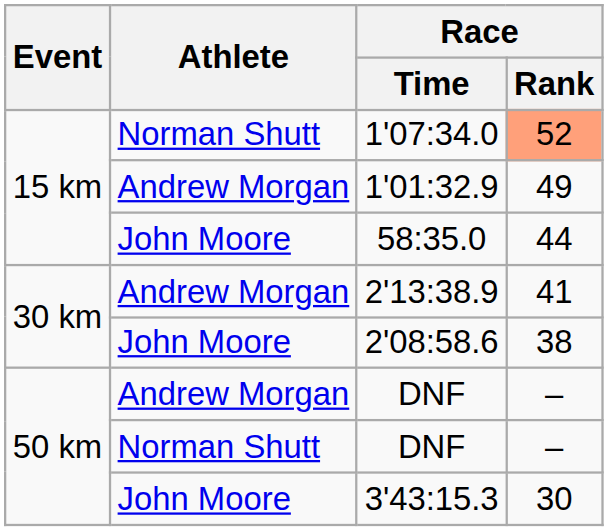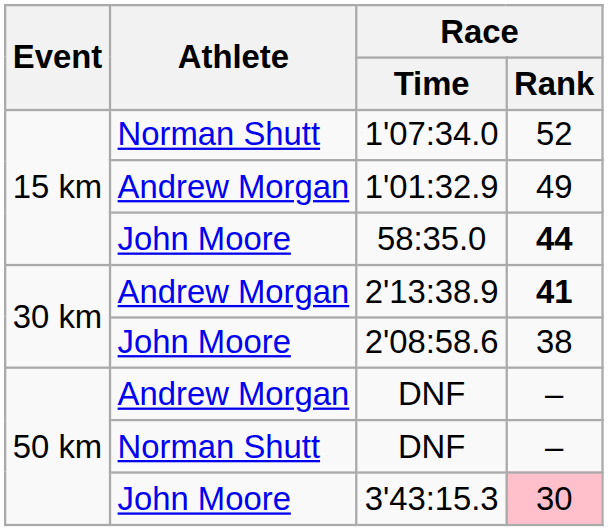(554, 135) lightsalmon background -> (554, 135) no background
(554, 239) normal -> (554, 239) bold
(554, 291) normal -> (554, 291) bold
(554, 498) no background -> (554, 498) pink background
